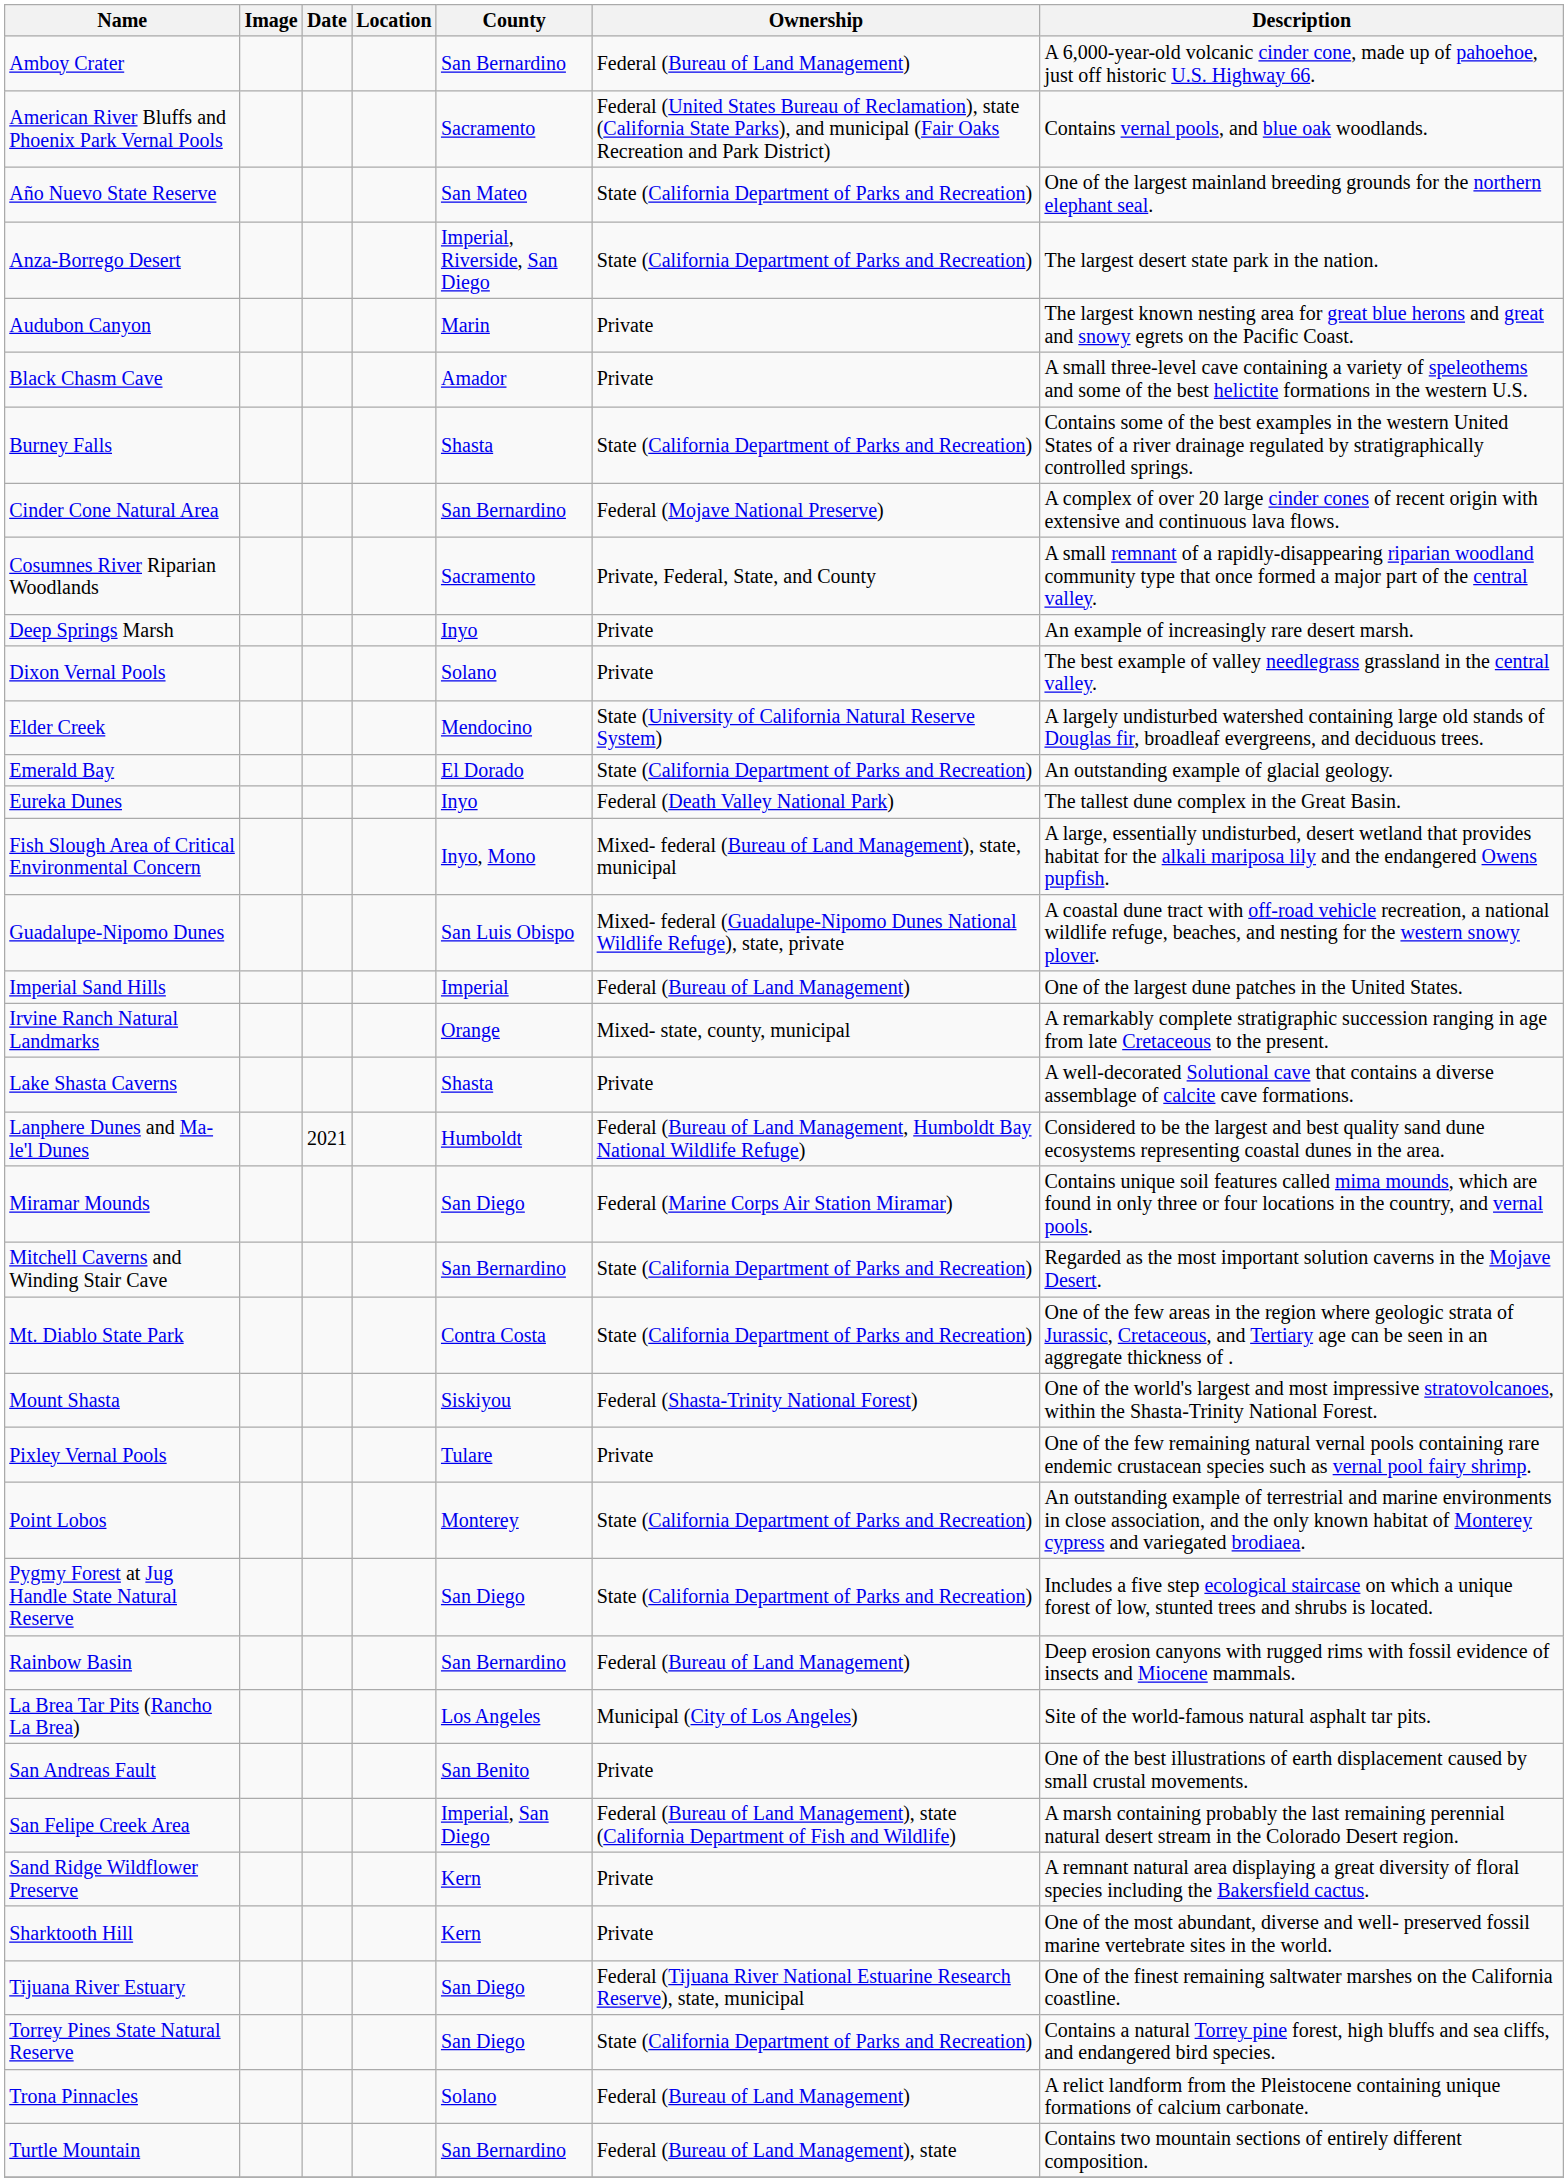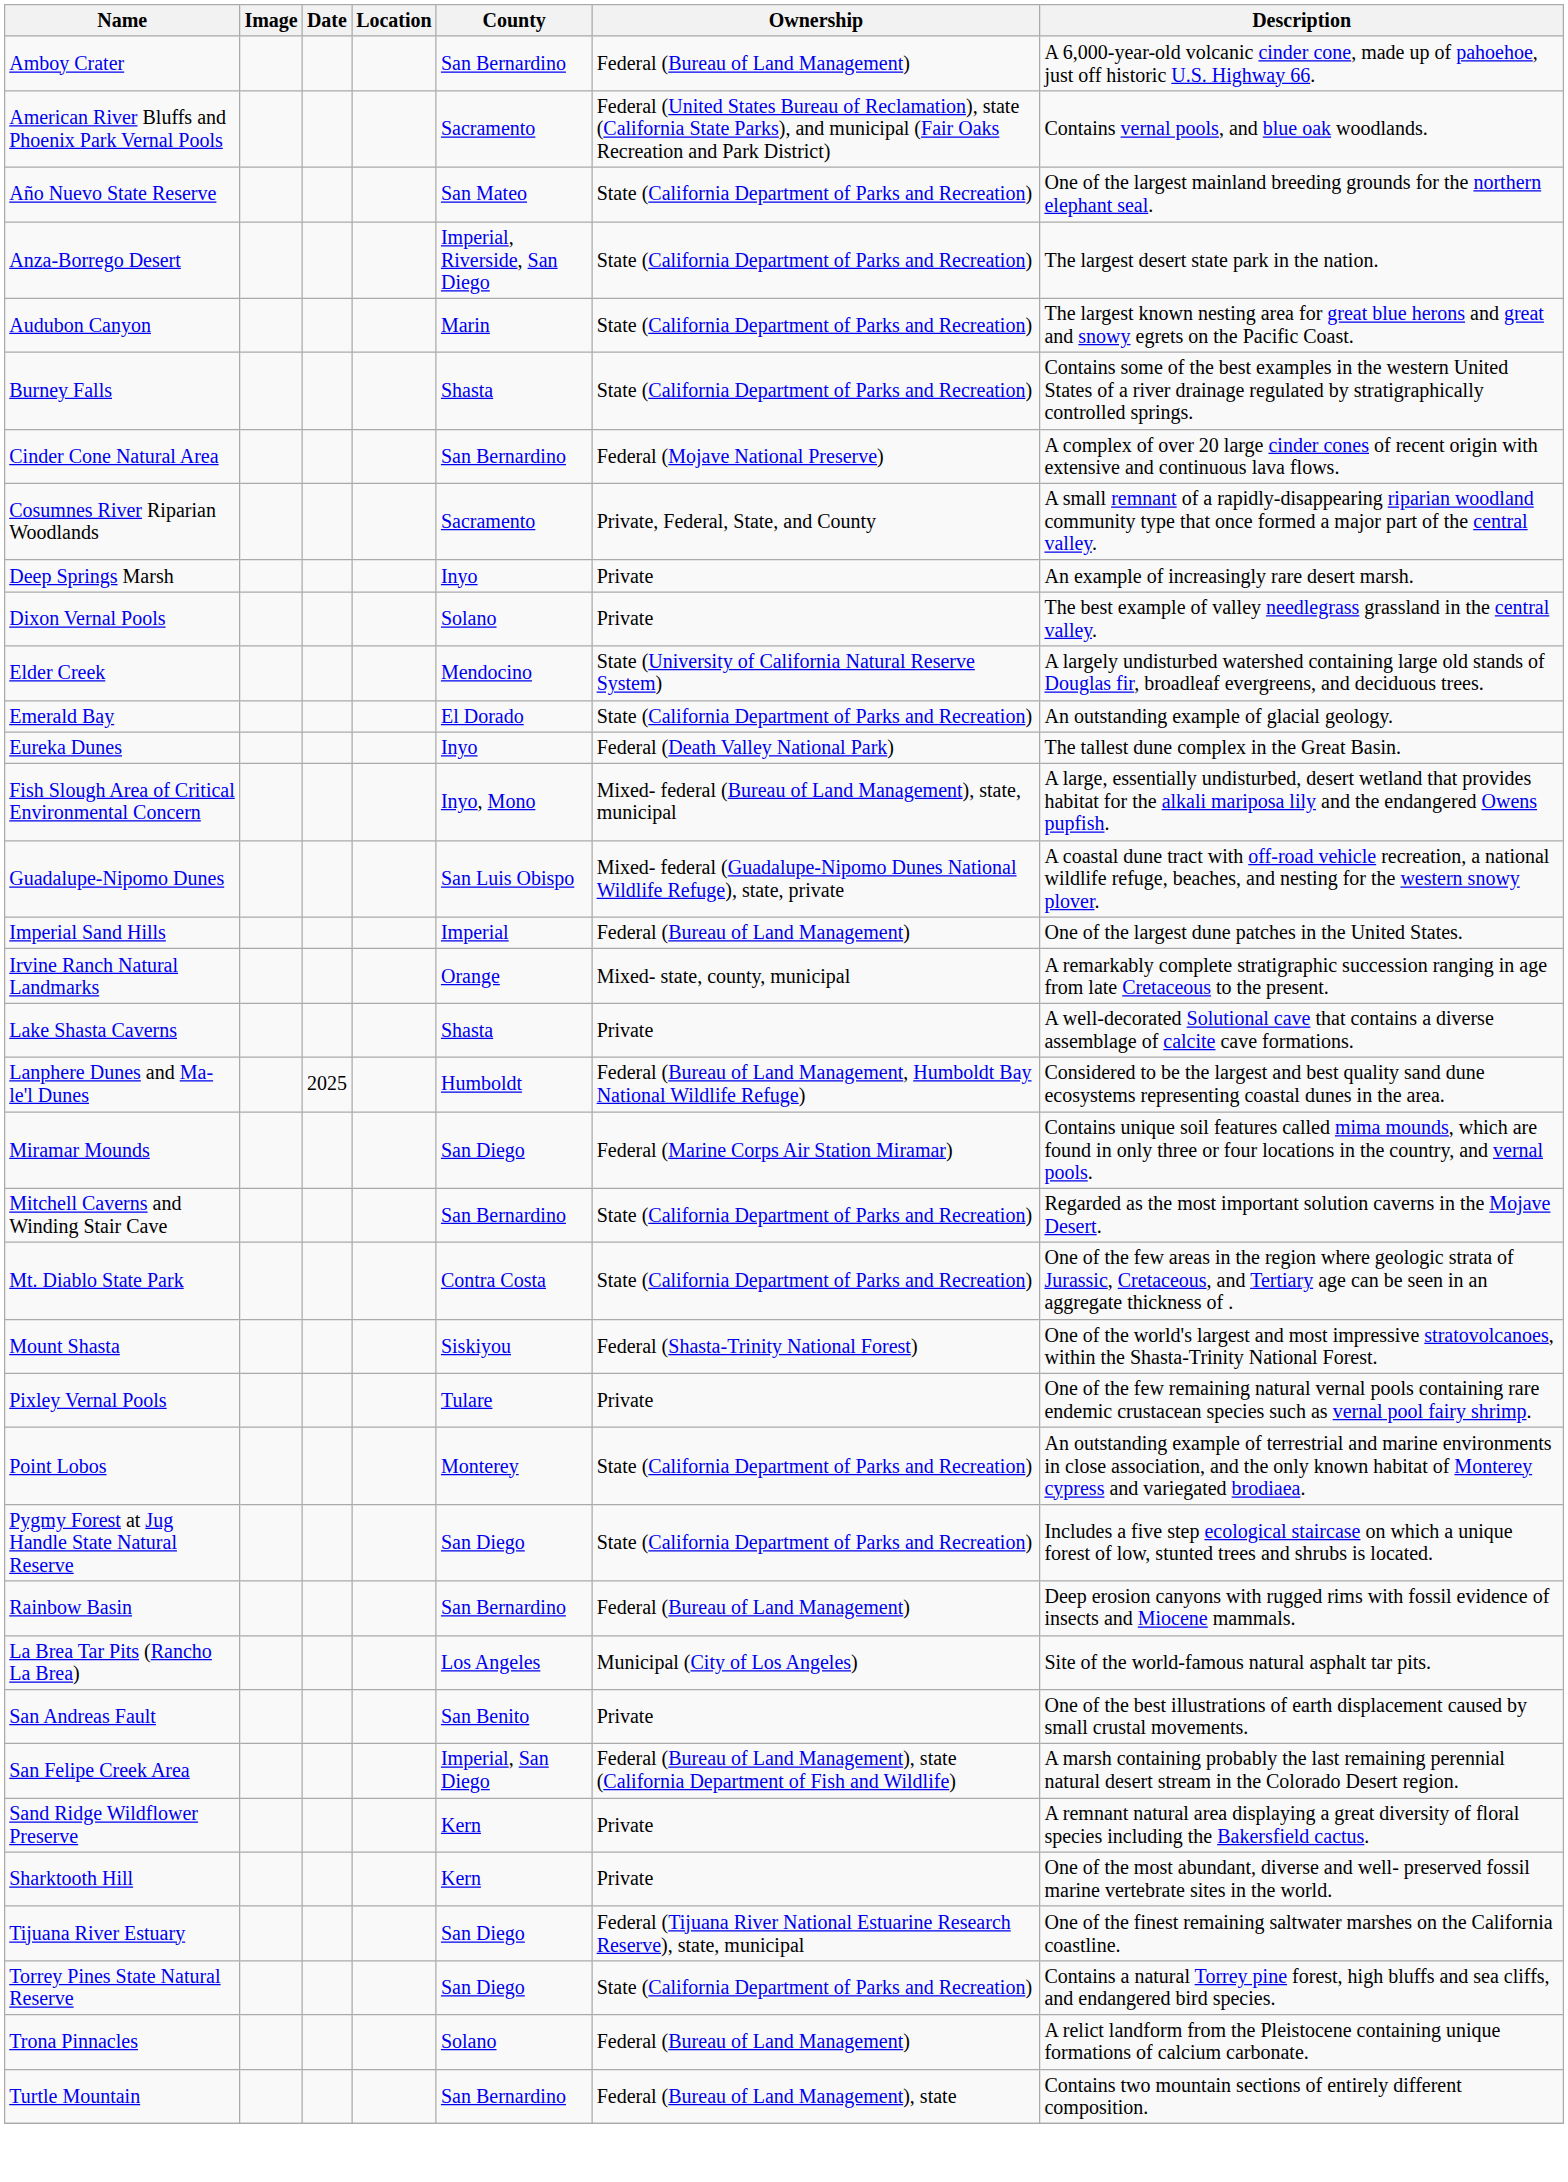(625, 325) Private -> (814, 325) State (California Department of Parks and Recreation)
- row: (86, 379)
(327, 1138) 2021 -> (327, 1084) 2025
